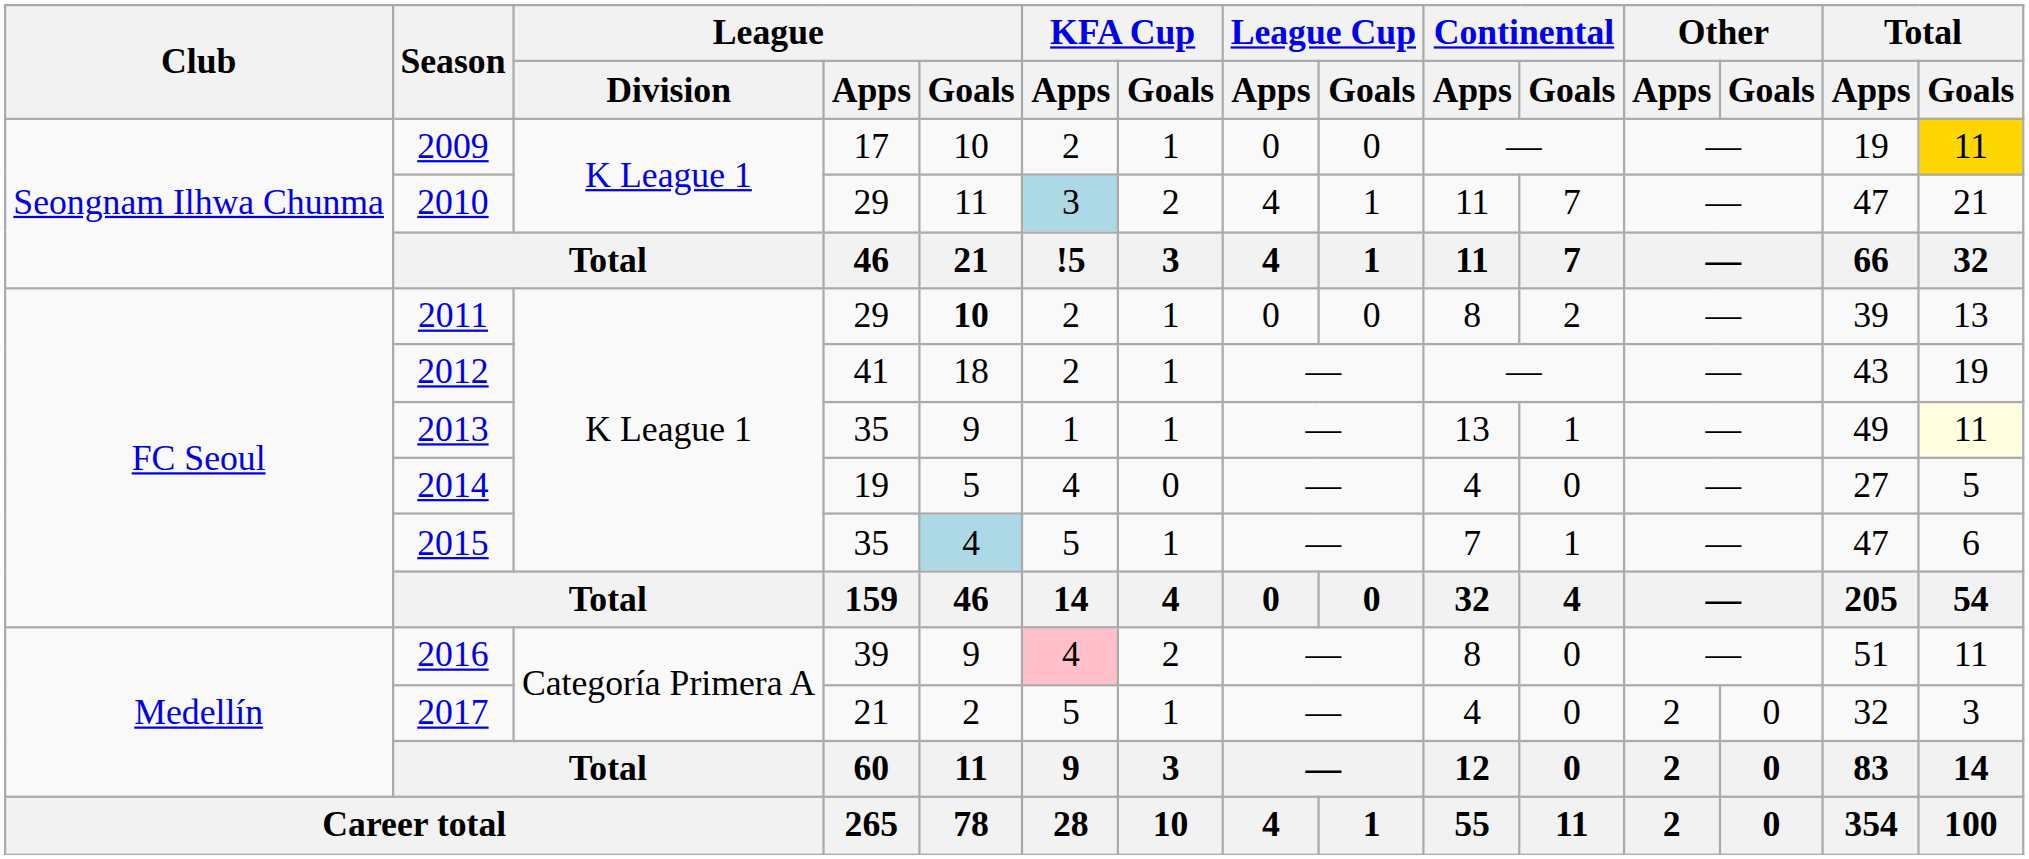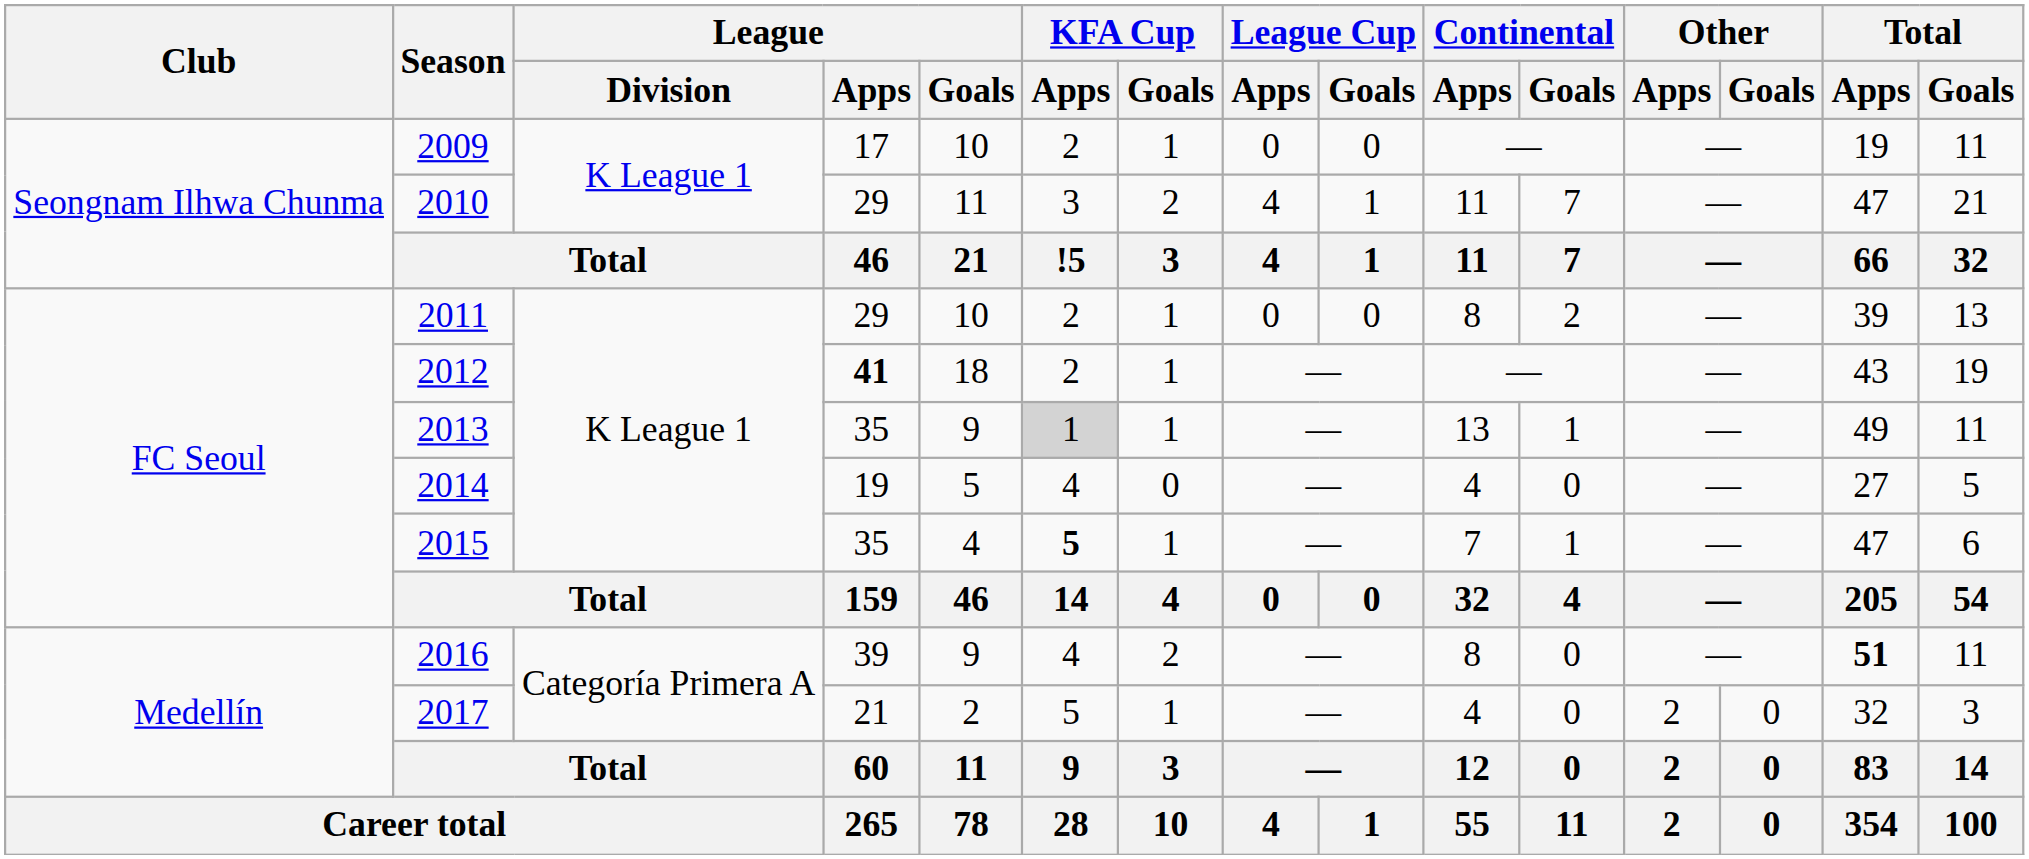(1971, 145) gold background -> (1971, 145) no background
(1071, 202) lightblue background -> (1071, 202) no background
(971, 315) bold -> (971, 315) normal
(871, 372) normal -> (871, 372) bold
(1071, 428) no background -> (1071, 428) lightgrey background
(1971, 428) lightyellow background -> (1971, 428) no background
(971, 542) lightblue background -> (971, 542) no background
(1071, 542) normal -> (1071, 542) bold
(1071, 655) pink background -> (1071, 655) no background
(1871, 655) normal -> (1871, 655) bold
